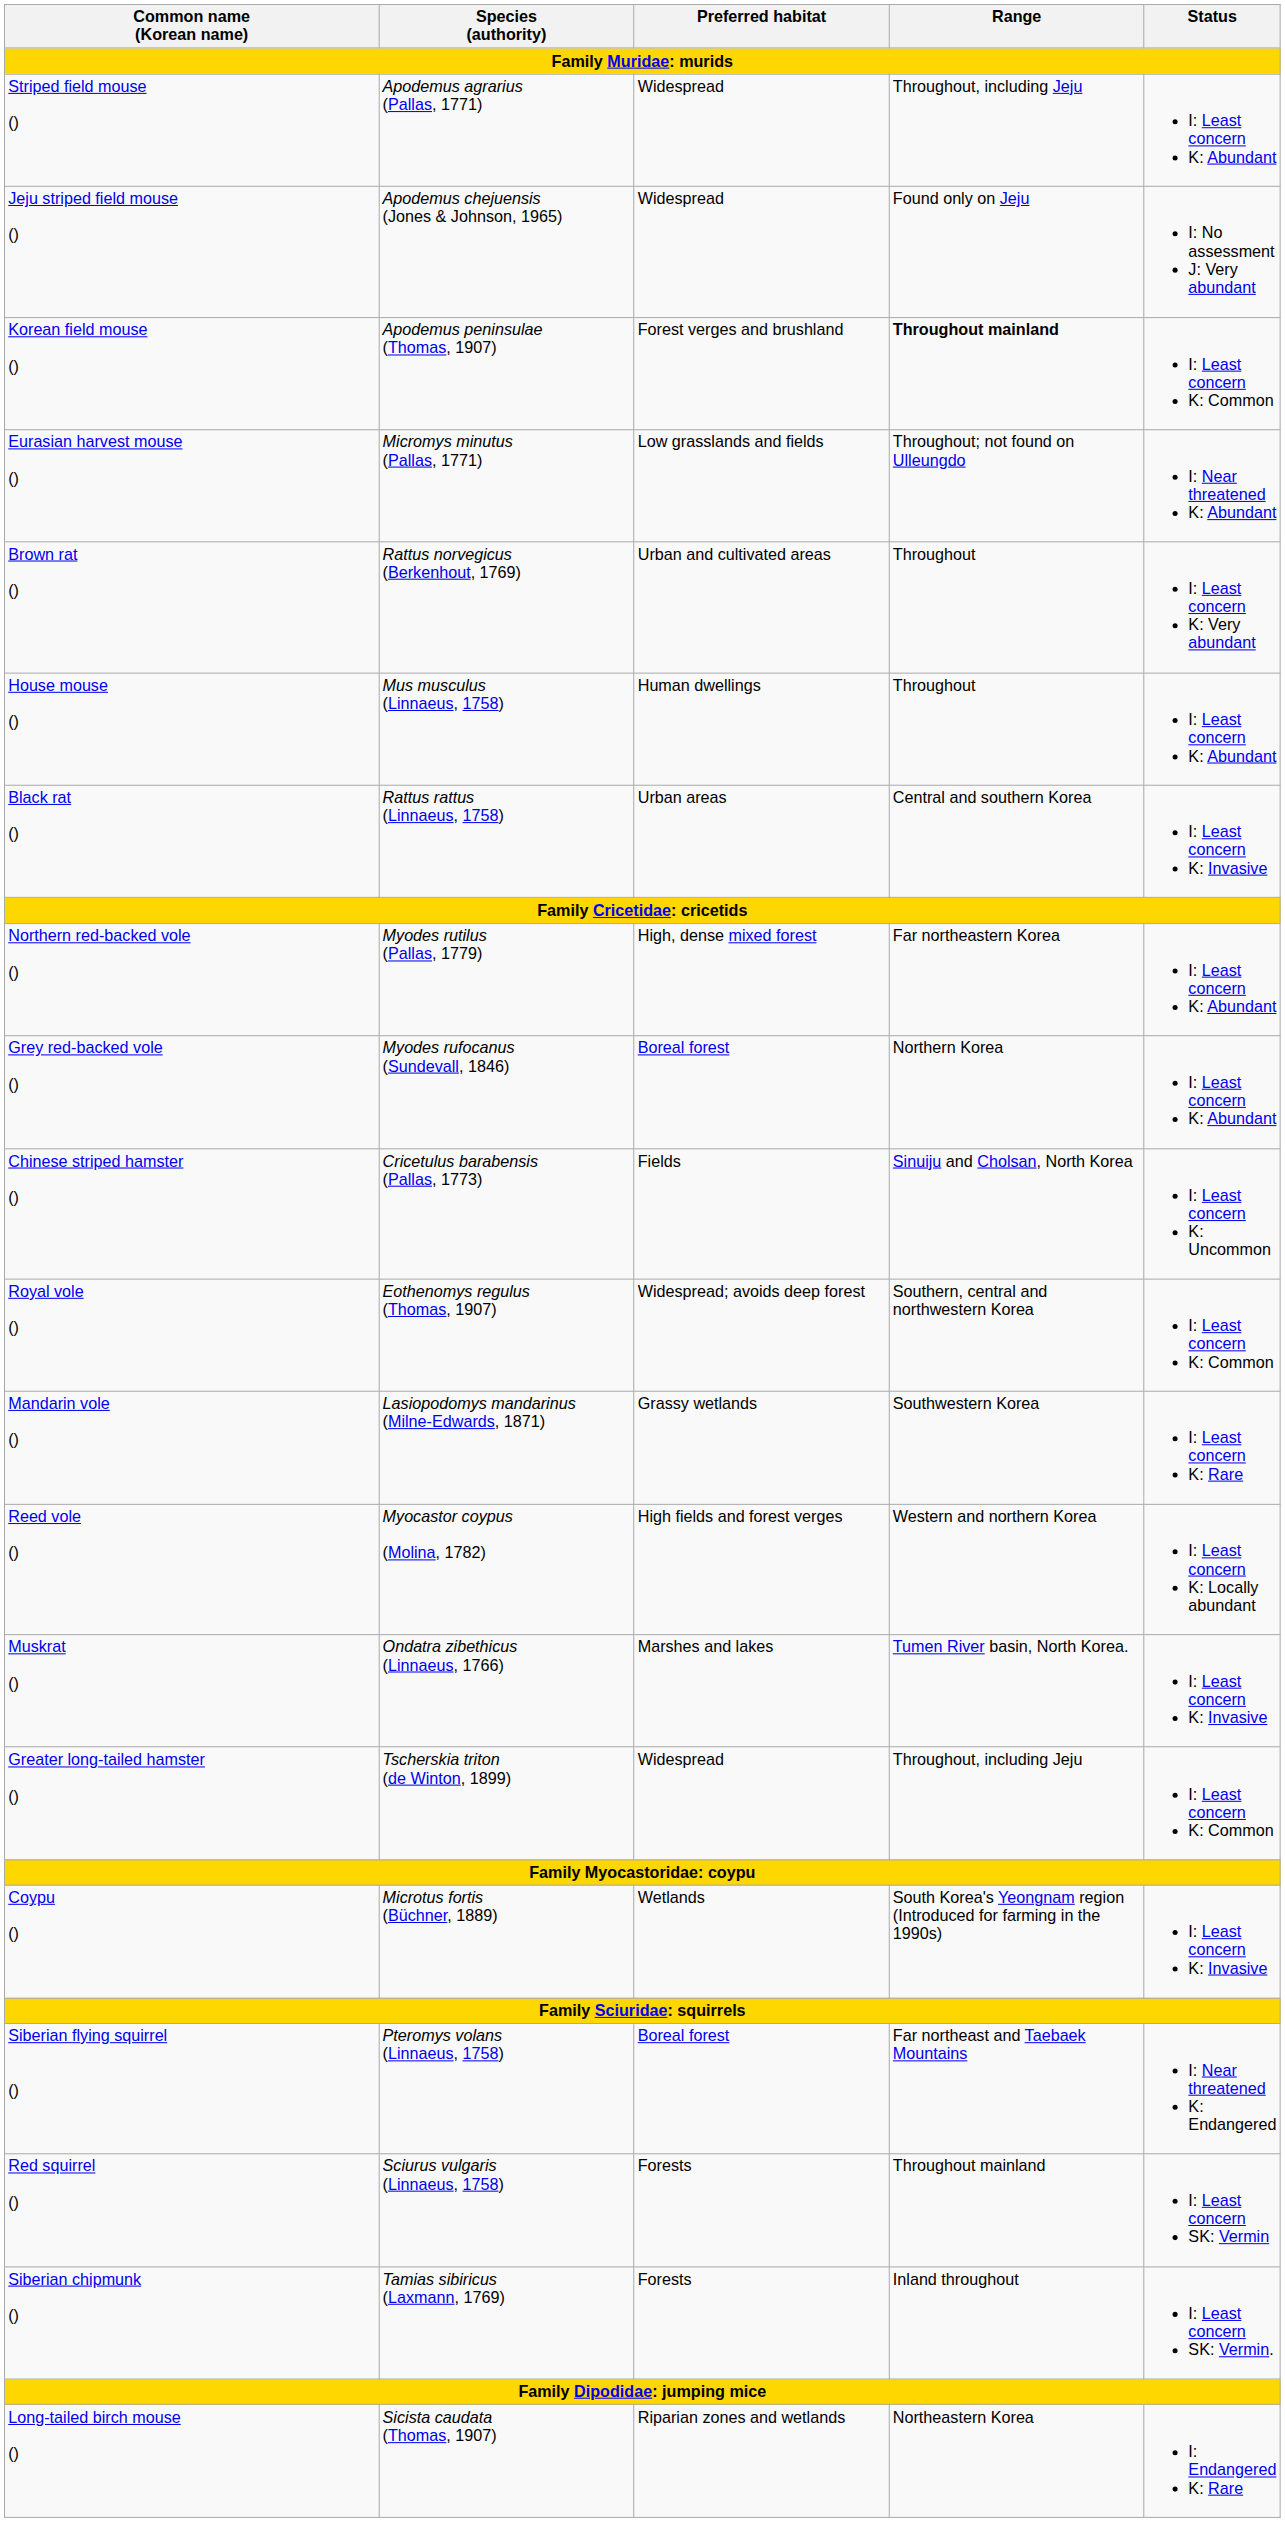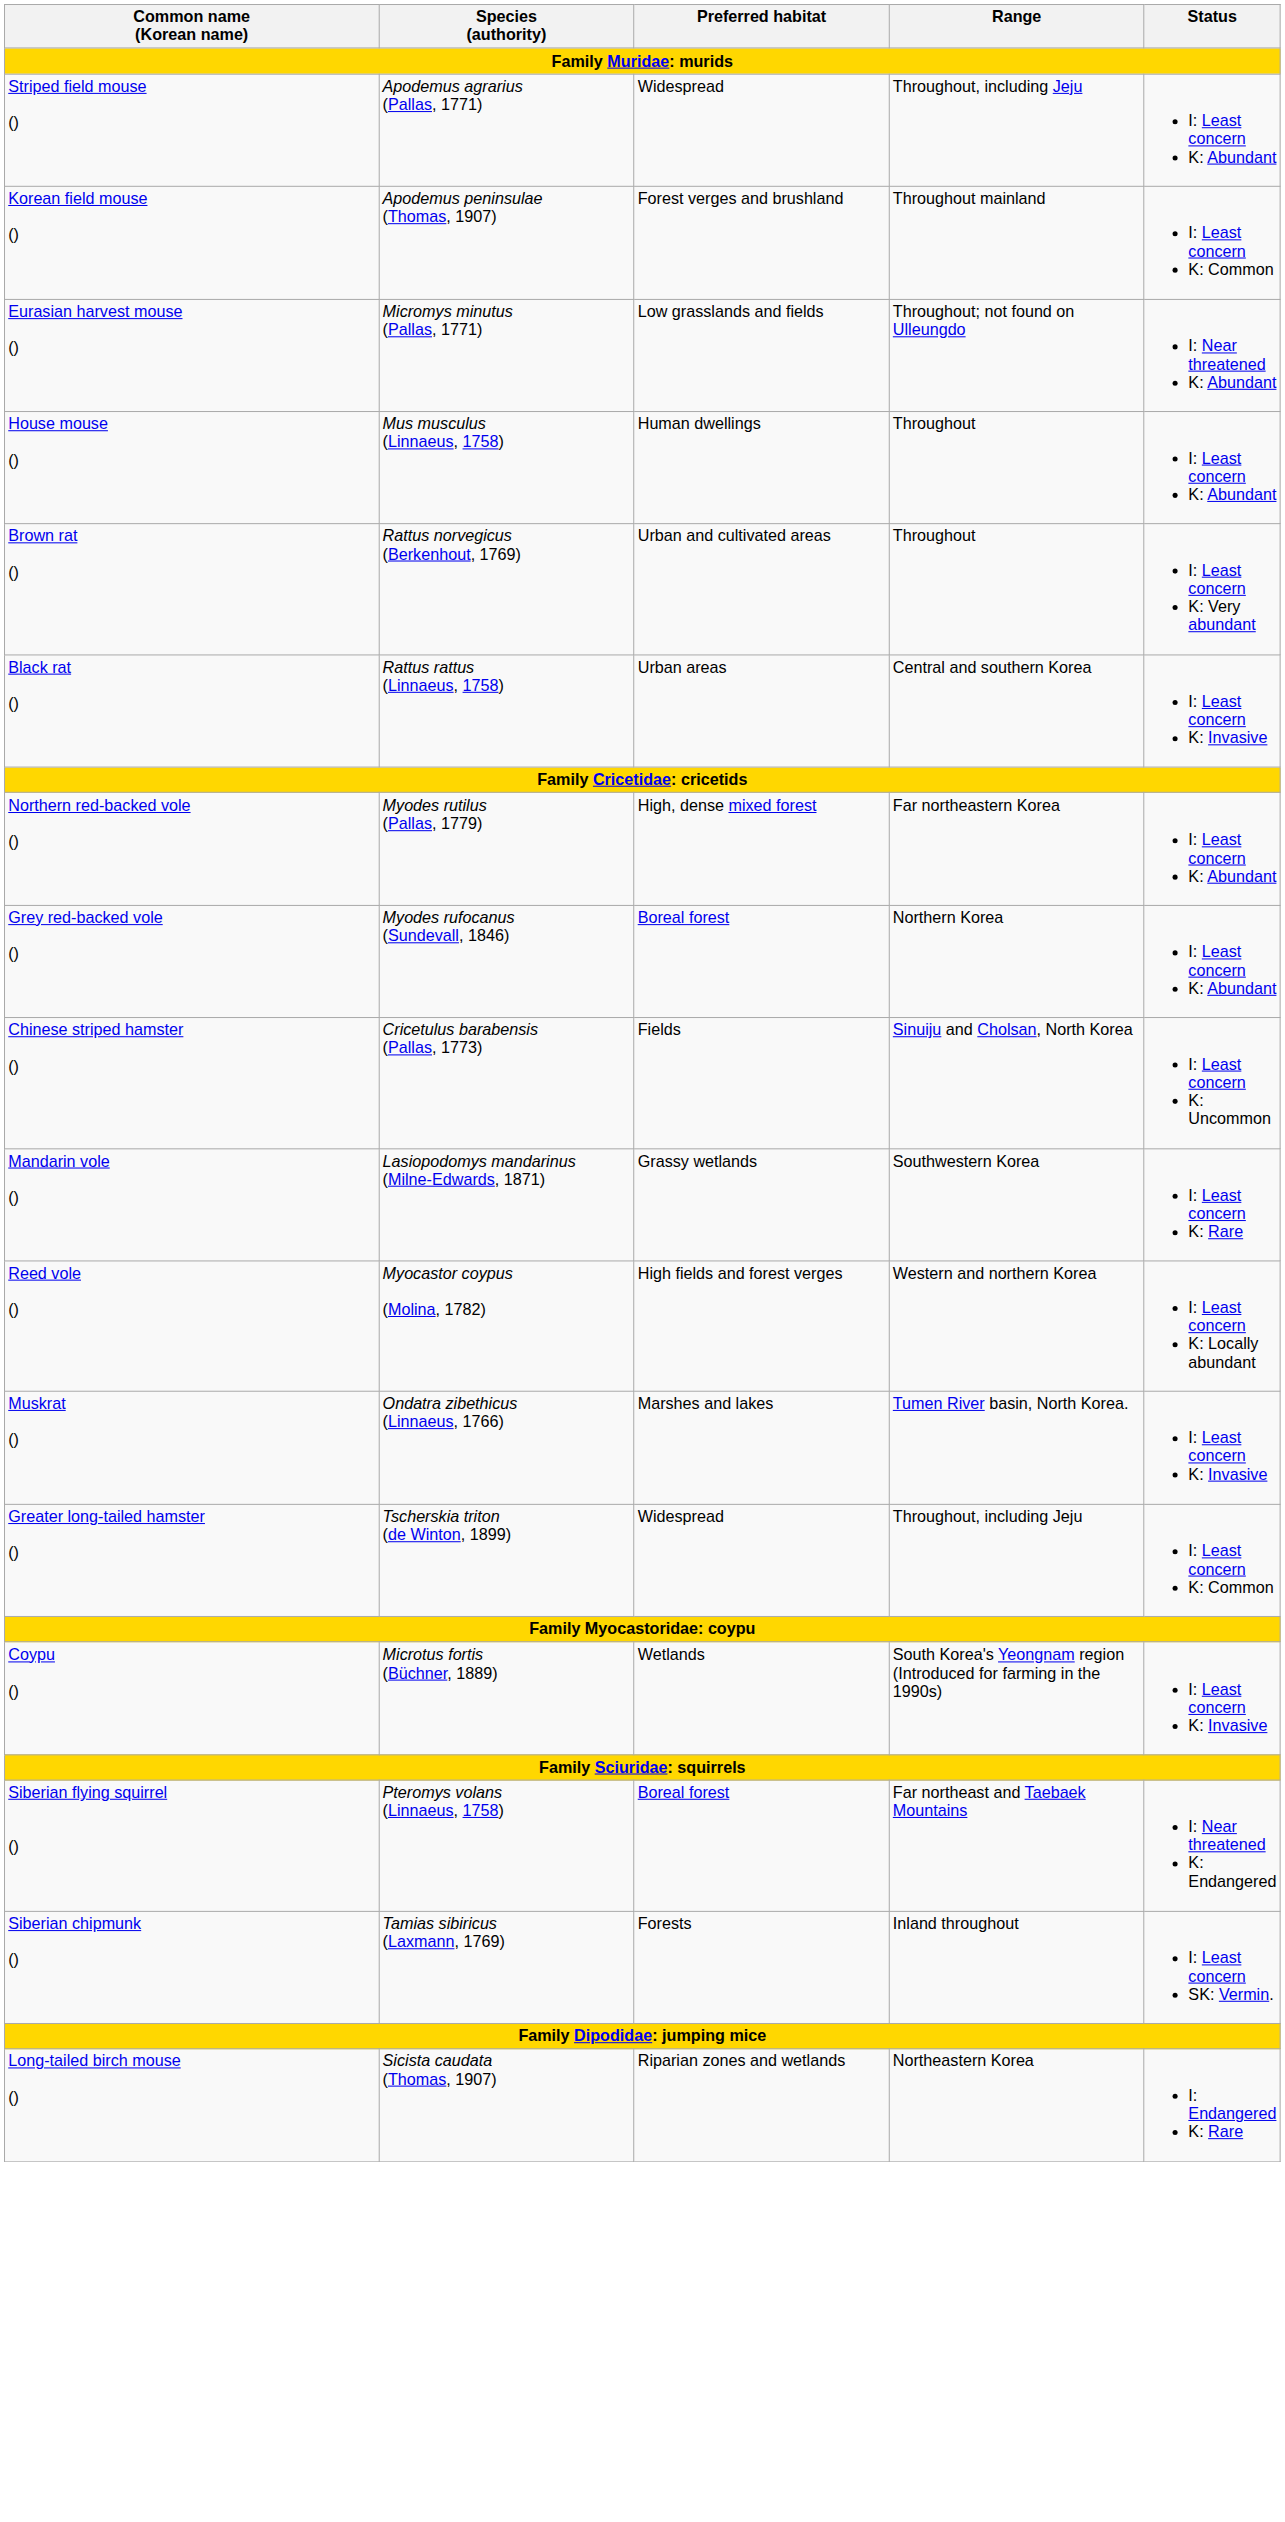- row: (93, 217)
(976, 329) bold -> (969, 199) normal
rows swapped: (58, 703) <-> (43, 573)
- row: (46, 1309)
- row: (52, 2185)
